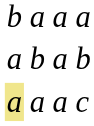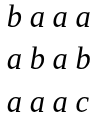(14, 101) khaki background -> (14, 101) no background
